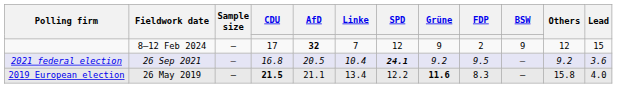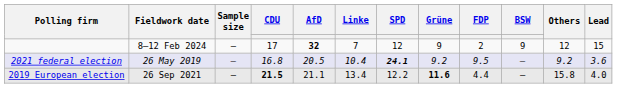(172, 60) 26 Sep 2021 -> (172, 60) 26 May 2019
(172, 75) 26 May 2019 -> (172, 75) 26 Sep 2021
(481, 75) 8.3 -> (481, 75) 4.4
